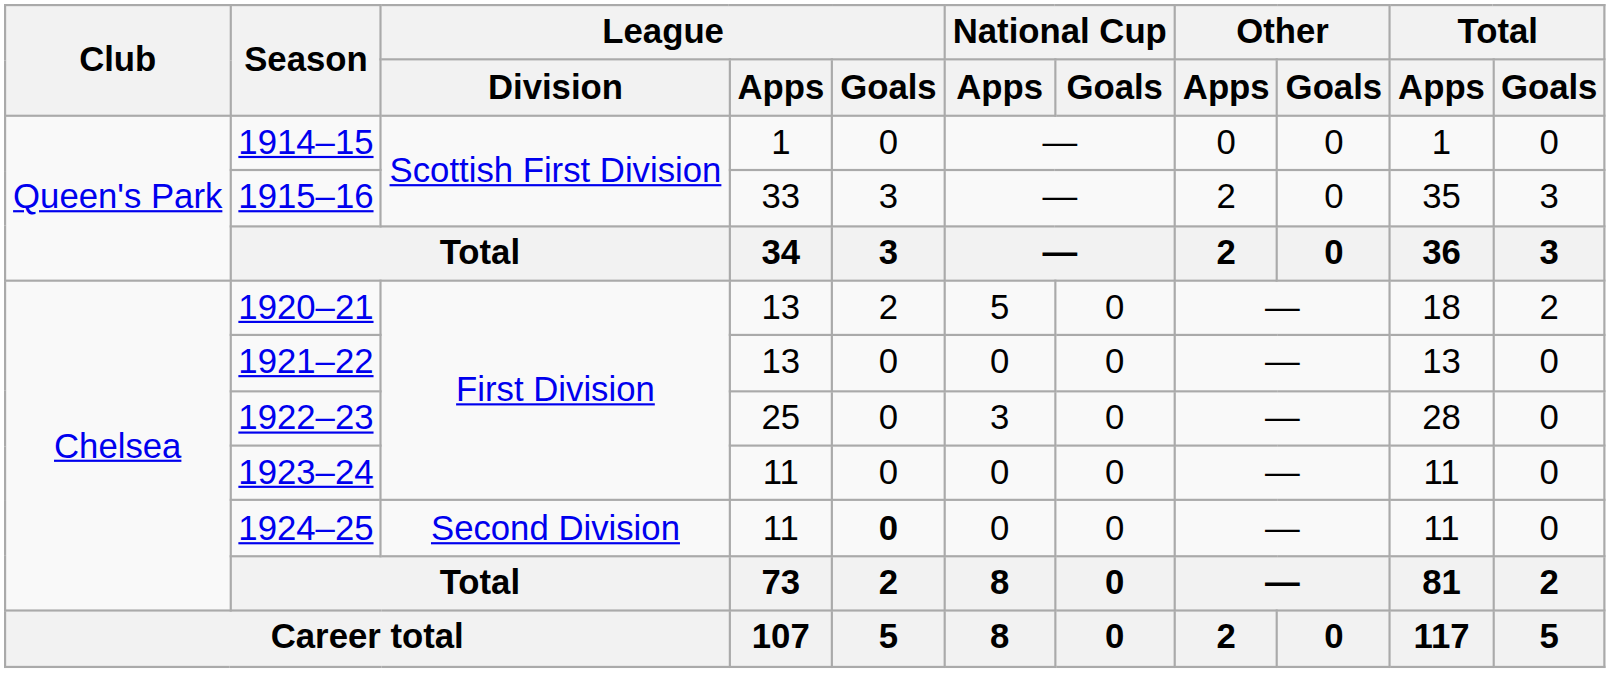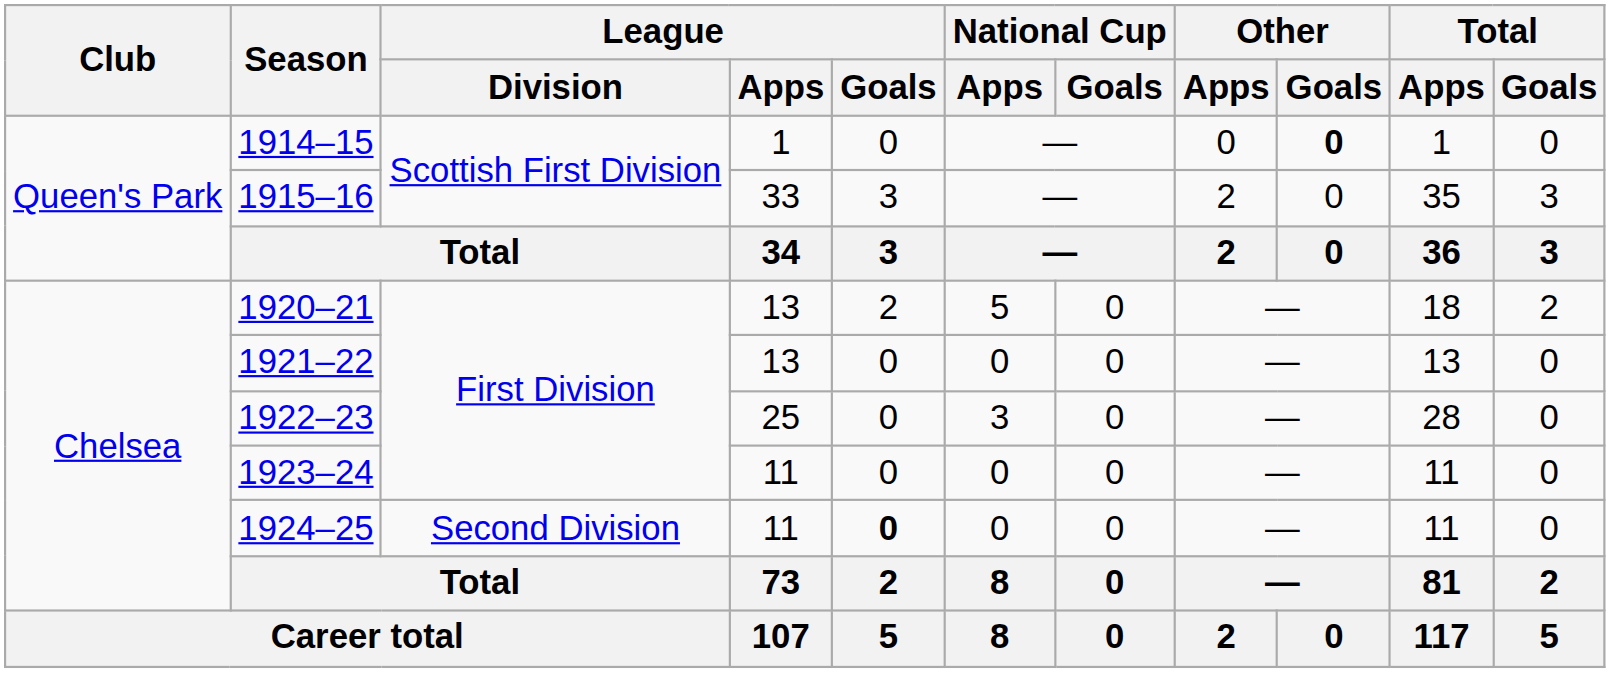(1334, 142) normal -> (1334, 142) bold
